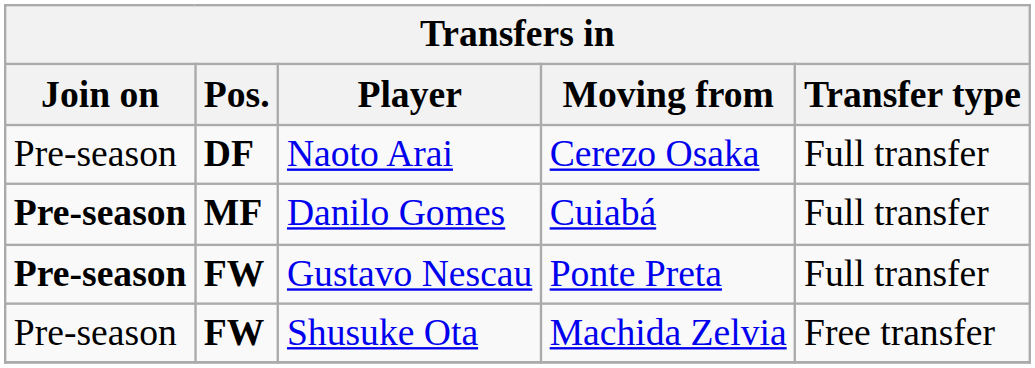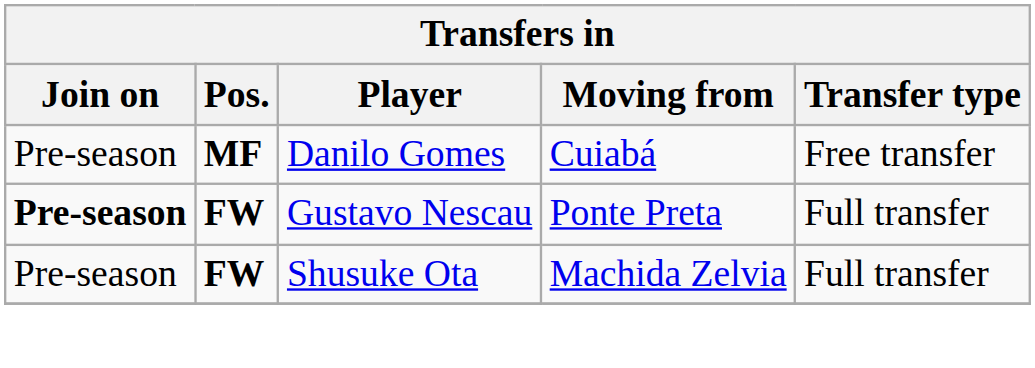- row: (370, 153)
(100, 213) bold -> (95, 153) normal
(896, 213) Full transfer -> (900, 153) Free transfer
(900, 332) Free transfer -> (896, 272) Full transfer
